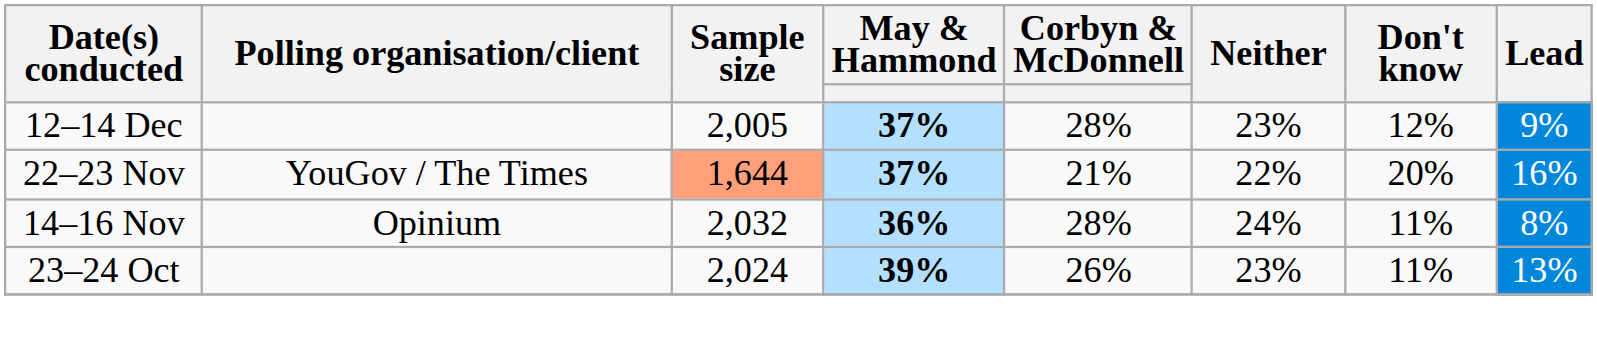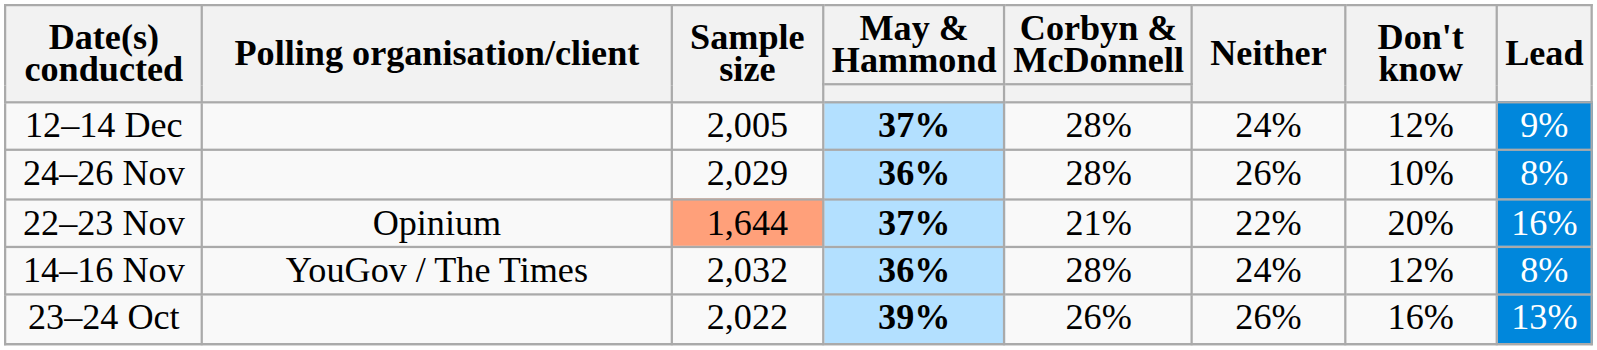(1268, 125) 23% -> (1268, 125) 24%
+ row: (104, 173)
(437, 173) YouGov / The Times -> (437, 221) Opinium
(437, 221) Opinium -> (437, 270) YouGov / The Times
(1421, 221) 11% -> (1421, 270) 12%
(747, 270) 2,024 -> (747, 318) 2,022
(1268, 270) 23% -> (1268, 318) 26%
(1421, 270) 11% -> (1421, 318) 16%
